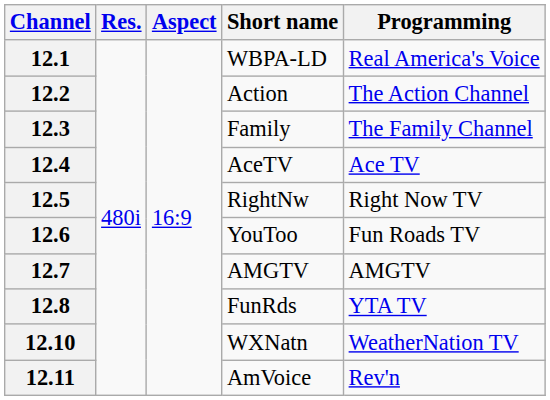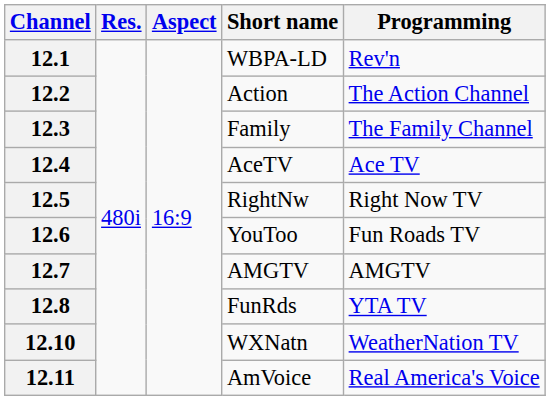(444, 57) Real America's Voice -> (374, 57) Rev'n
(374, 377) Rev'n -> (444, 377) Real America's Voice
